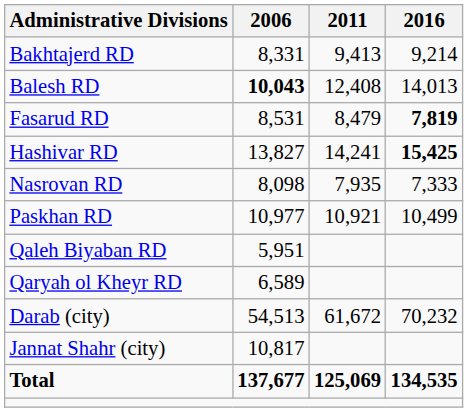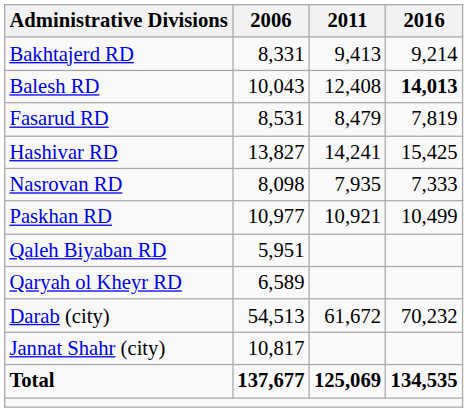(276, 86) bold -> (276, 86) normal
(429, 86) normal -> (429, 86) bold
(434, 119) bold -> (434, 119) normal
(429, 151) bold -> (429, 151) normal
